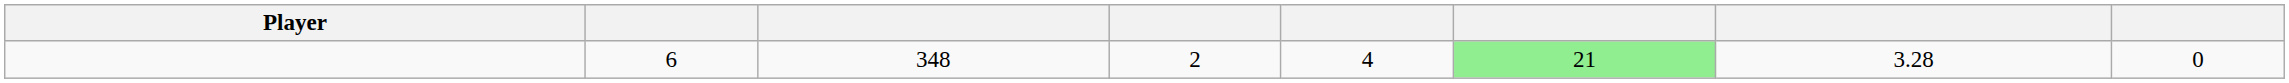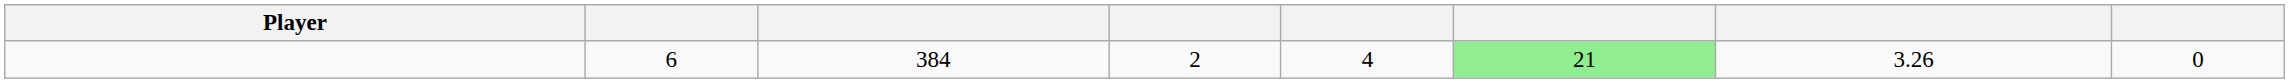(933, 59) 348 -> (933, 59) 384
(1914, 59) 3.28 -> (1914, 59) 3.26
